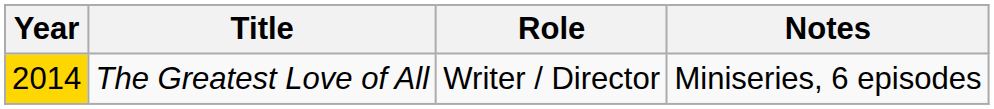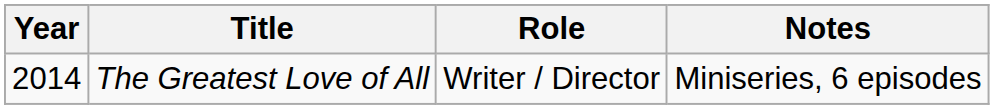(47, 78) gold background -> (47, 78) no background
